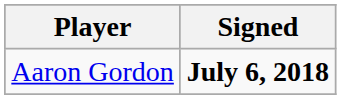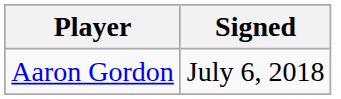(258, 71) bold -> (256, 71) normal
